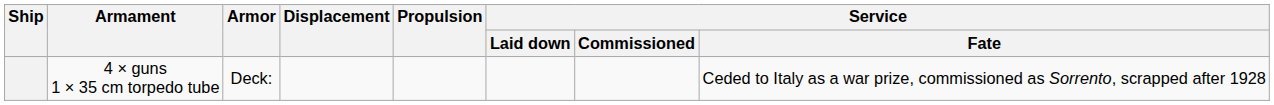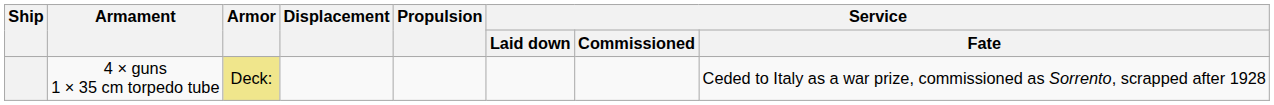(251, 78) no background -> (251, 78) khaki background
